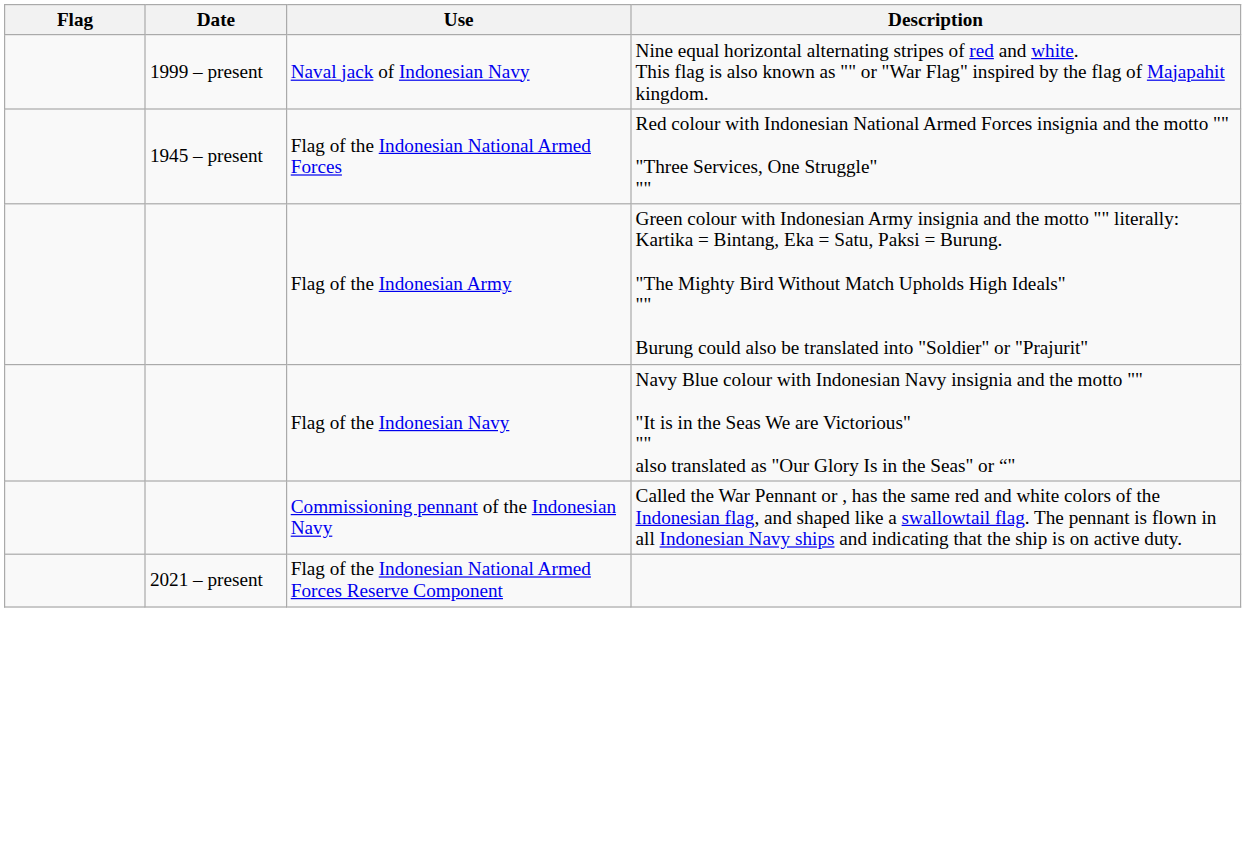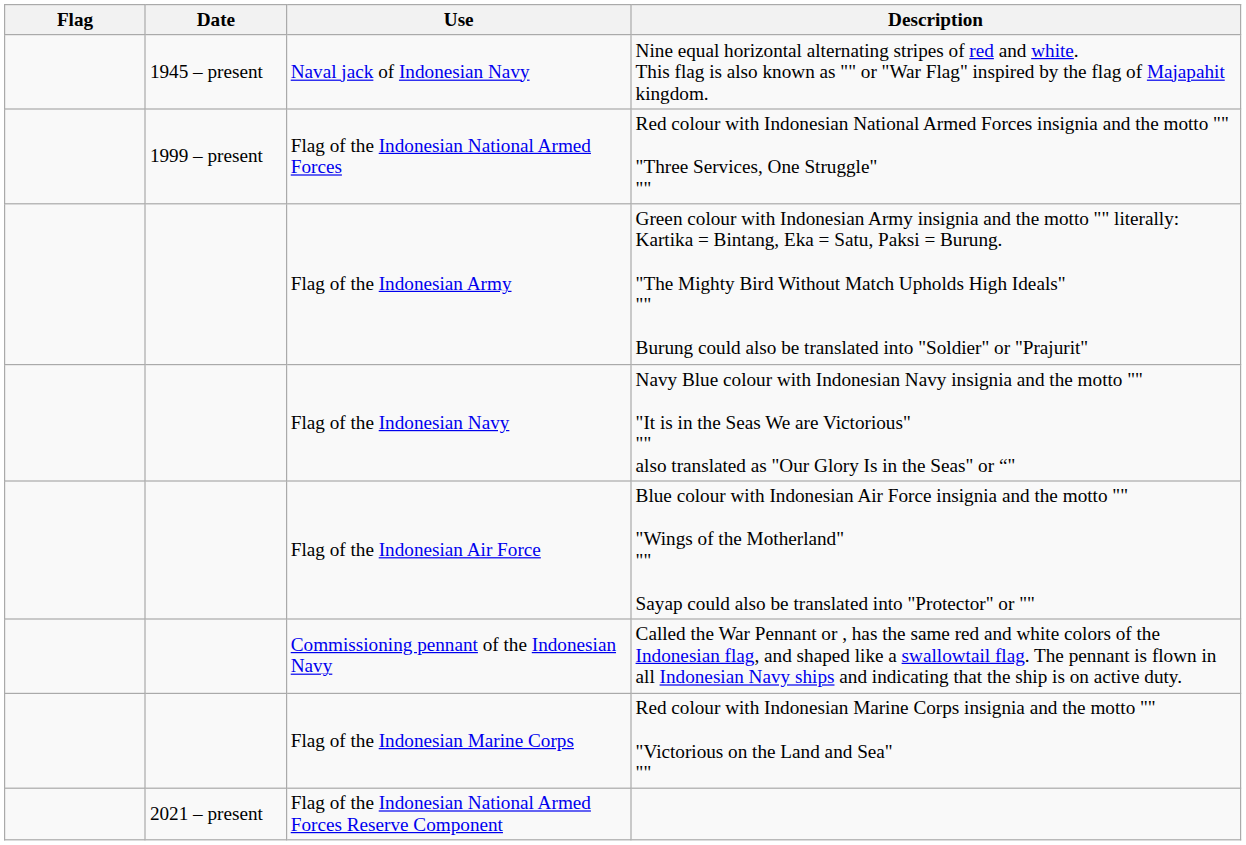(206, 71) 1999 – present -> (206, 71) 1945 – present
(206, 156) 1945 – present -> (206, 156) 1999 – present
+ row: (416, 549)
+ row: (432, 740)
